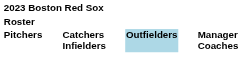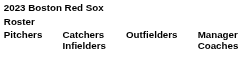(152, 35) lightblue background -> (152, 35) no background
